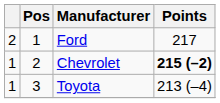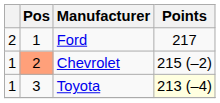(36, 63) no background -> (36, 63) lightsalmon background
(184, 63) bold -> (184, 63) normal
(184, 86) no background -> (184, 86) lightyellow background
